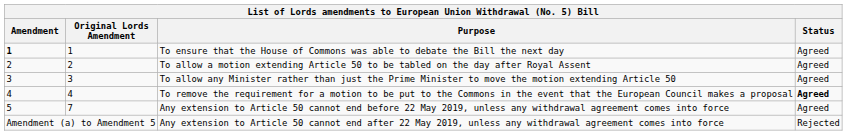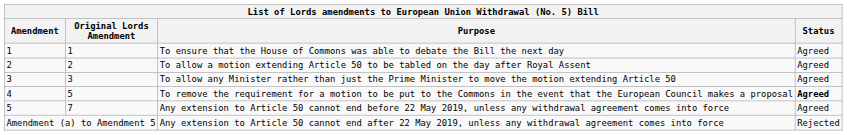(9, 51) bold -> (9, 51) normal
(70, 94) 4 -> (70, 94) 5
